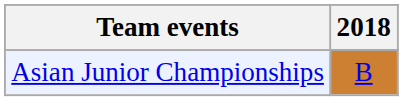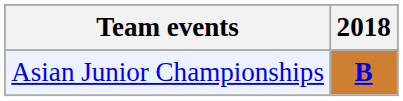(364, 71) normal -> (364, 71) bold
